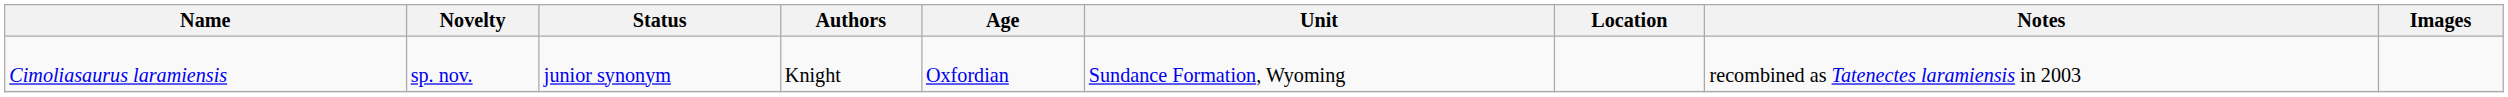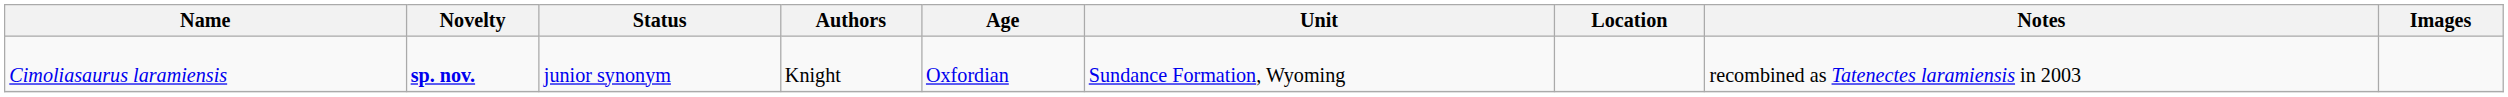(442, 75) normal -> (443, 75) bold
